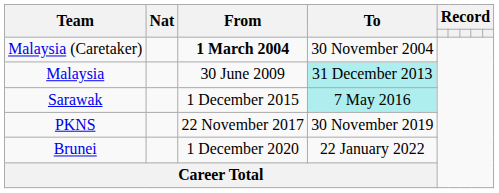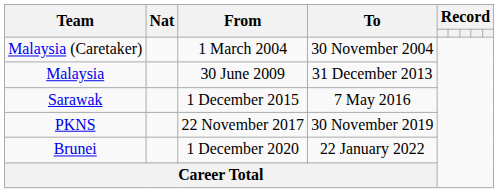(243, 49) bold -> (243, 49) normal
(372, 74) paleturquoise background -> (372, 74) no background
(372, 99) paleturquoise background -> (372, 99) no background
